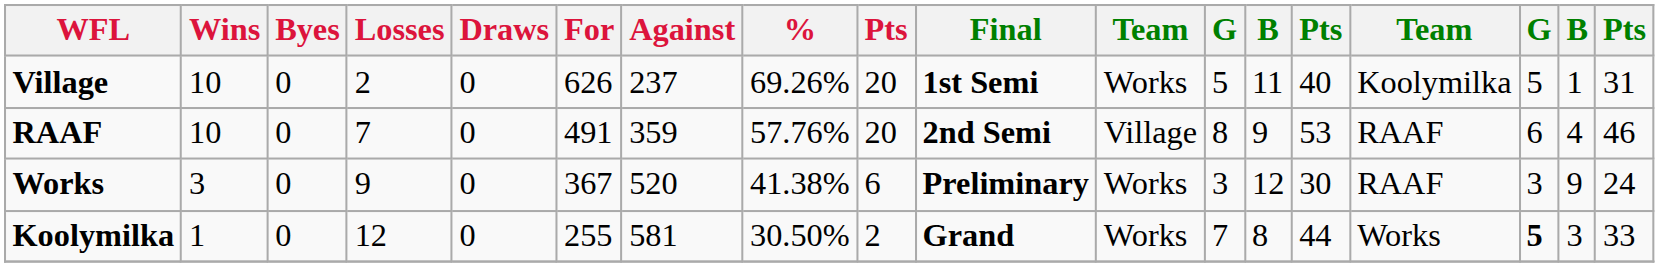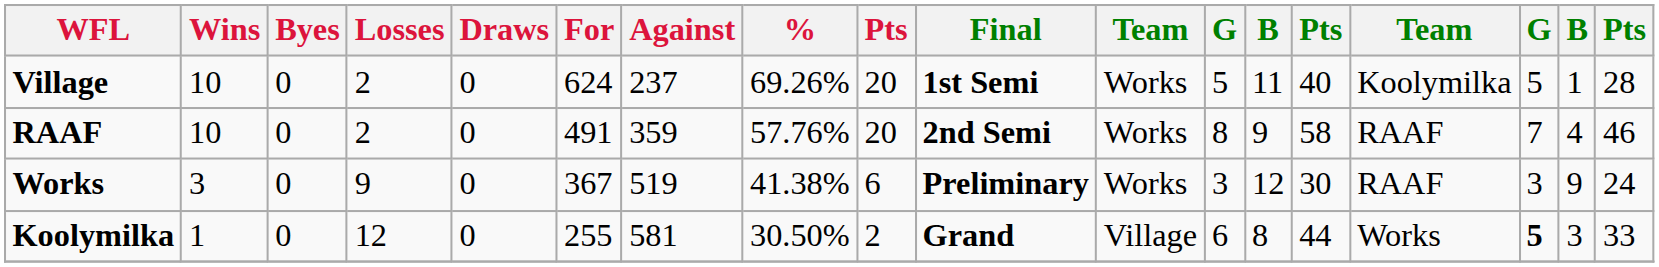(588, 81) 626 -> (588, 81) 624
(1619, 81) 31 -> (1619, 81) 28
(363, 132) 7 -> (363, 132) 2
(1150, 132) Village -> (1146, 132) Works
(1315, 132) 53 -> (1315, 132) 58
(1535, 132) 6 -> (1535, 132) 7
(653, 183) 520 -> (653, 183) 519
(1146, 235) Works -> (1150, 235) Village
(1220, 235) 7 -> (1220, 235) 6
